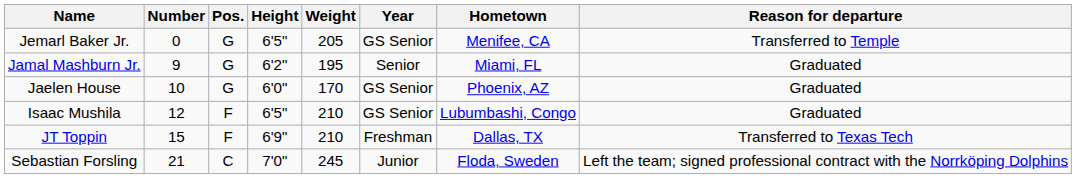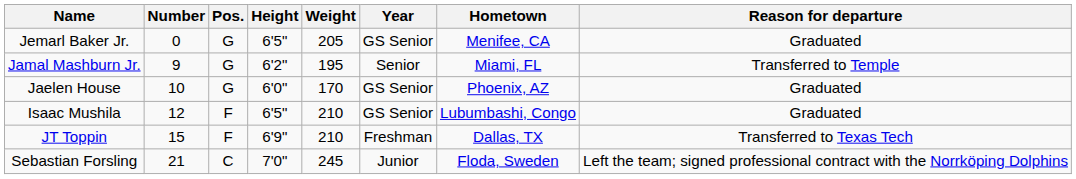(826, 40) Transferred to Temple -> (826, 40) Graduated
(826, 64) Graduated -> (826, 64) Transferred to Temple
